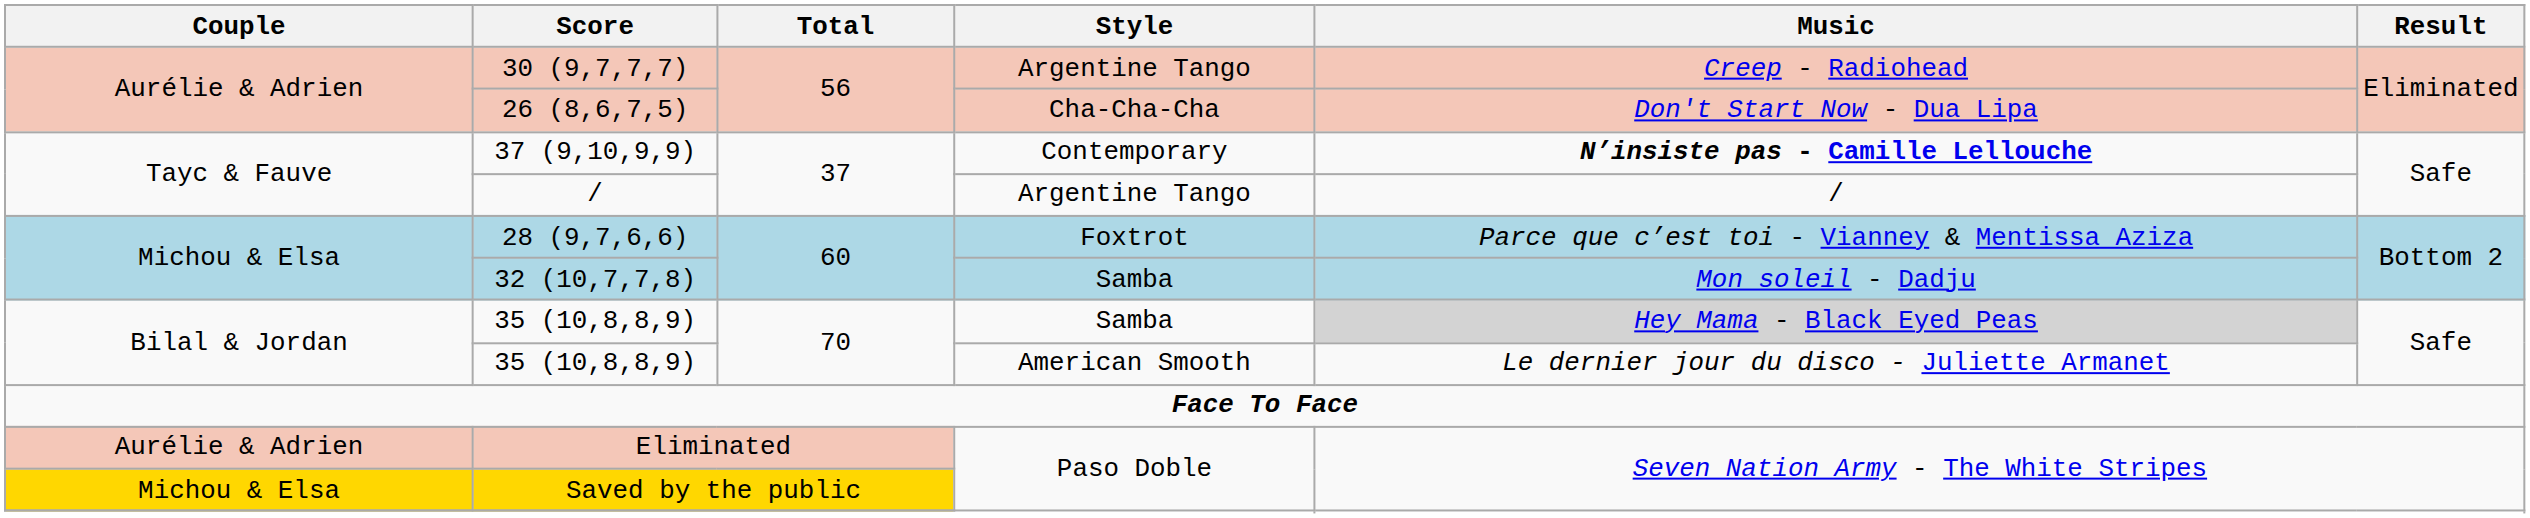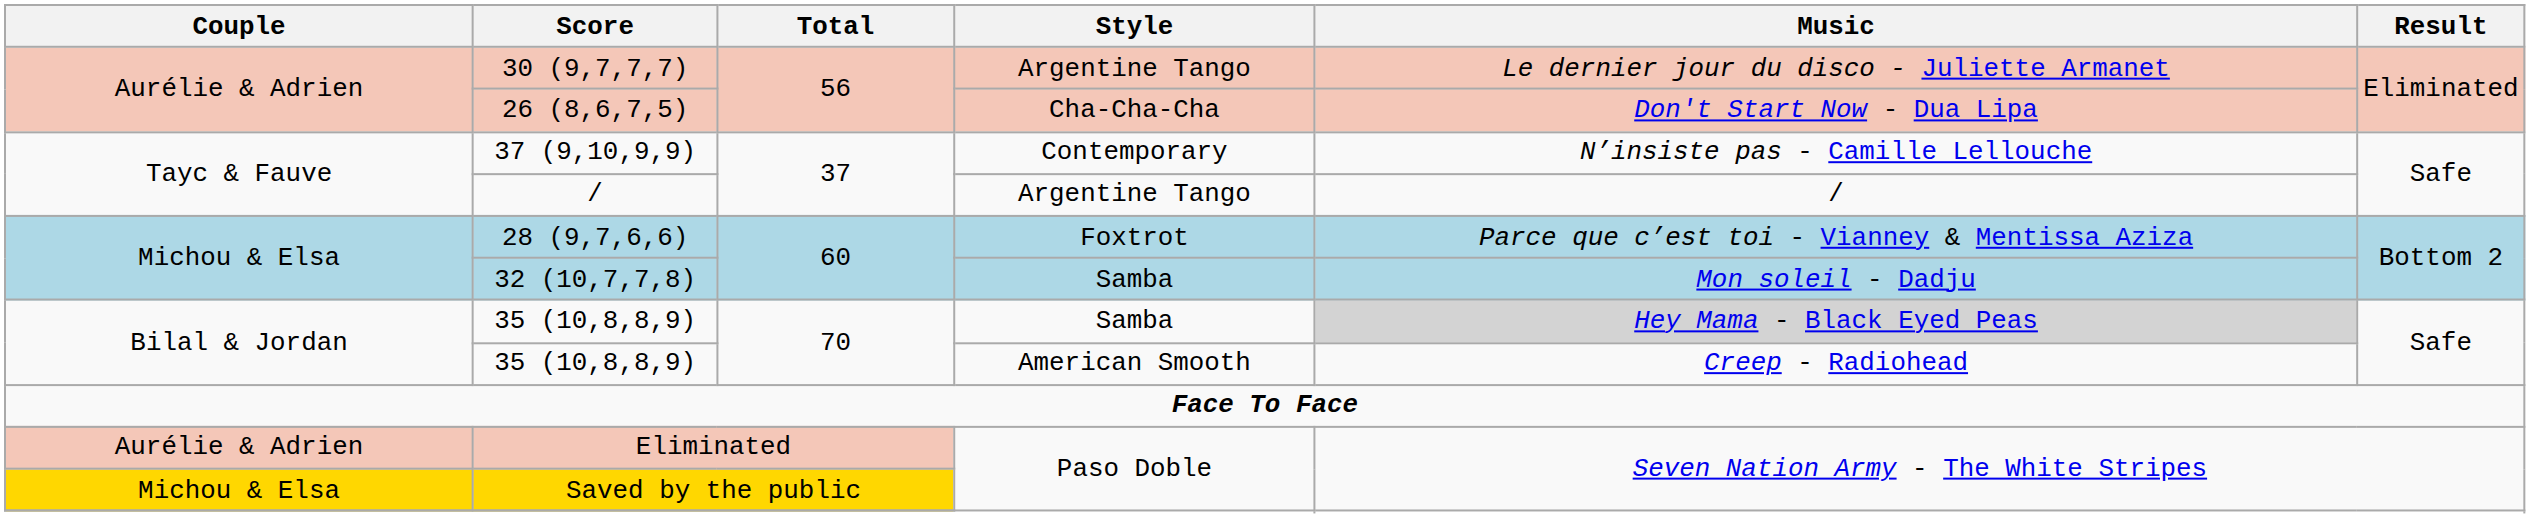(1836, 68) Creep - Radiohead -> (1836, 68) Le dernier jour du disco - Juliette Armanet
(1836, 153) bold -> (1836, 153) normal
(1836, 363) Le dernier jour du disco - Juliette Armanet -> (1836, 363) Creep - Radiohead
